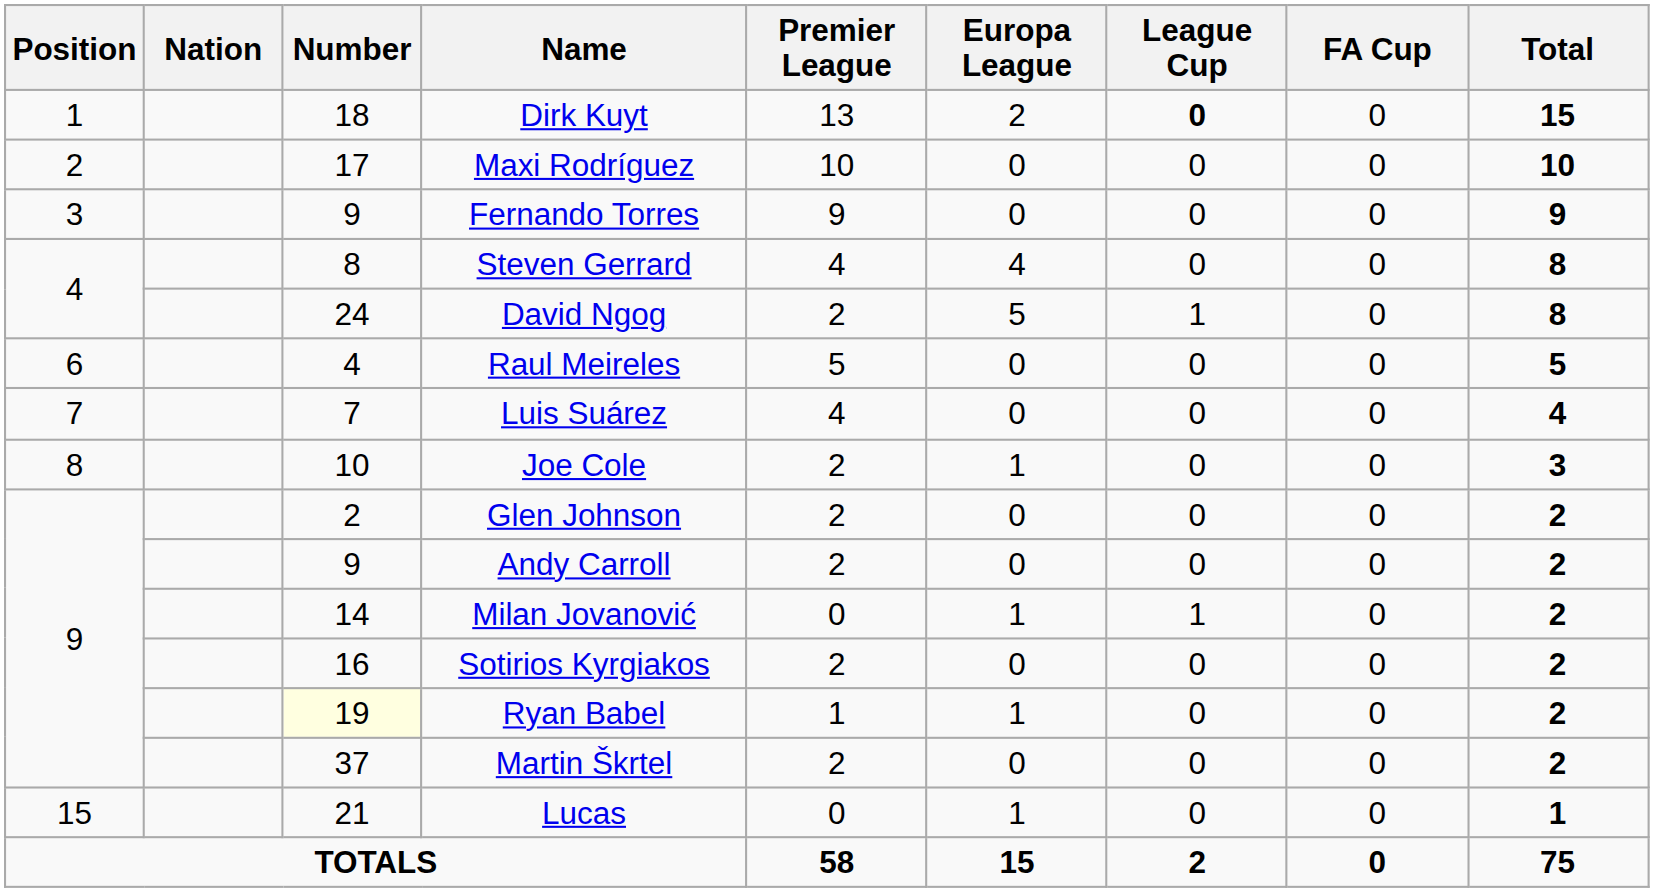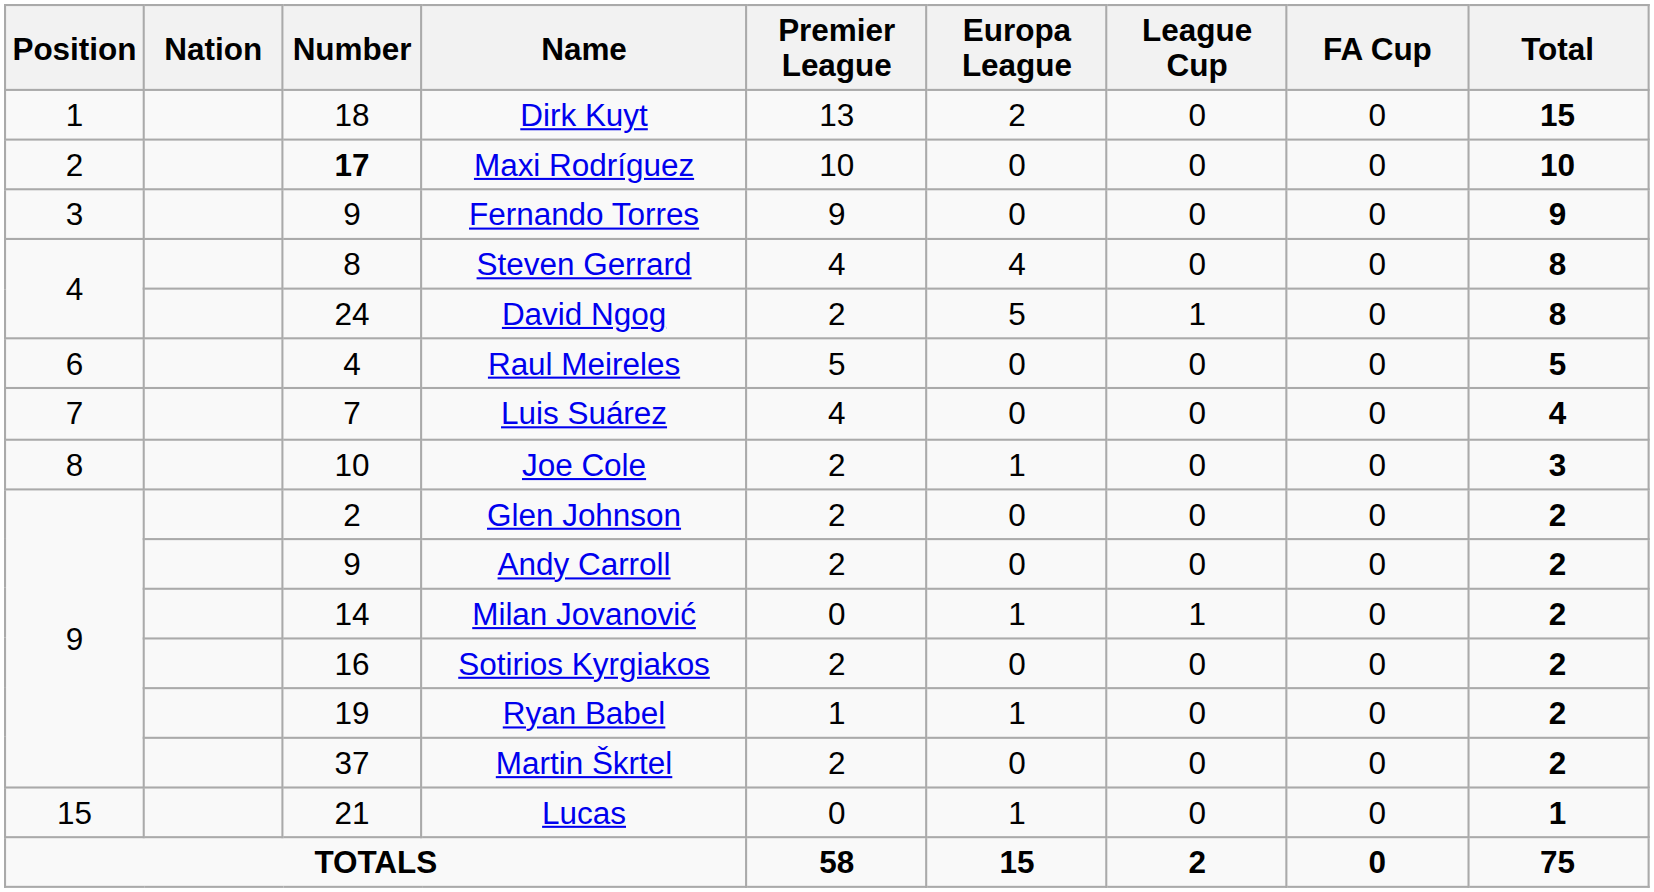(1197, 115) bold -> (1197, 115) normal
(352, 165) normal -> (352, 165) bold
(352, 713) lightyellow background -> (352, 713) no background
